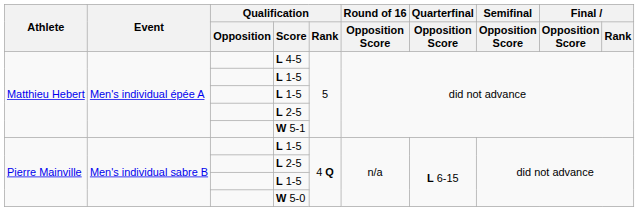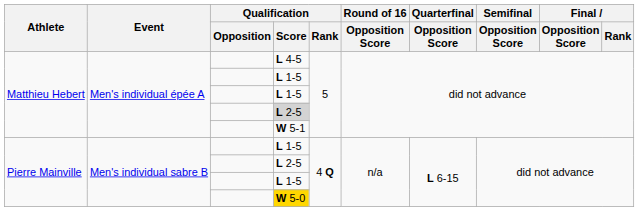(289, 112) no background -> (289, 112) lightgrey background
(291, 198) no background -> (291, 198) gold background
